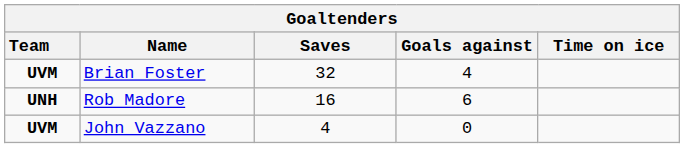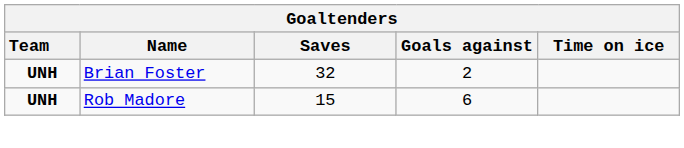(42, 74) UVM -> (42, 74) UNH
(467, 74) 4 -> (467, 74) 2
(325, 101) 16 -> (325, 101) 15
- row: (145, 129)
